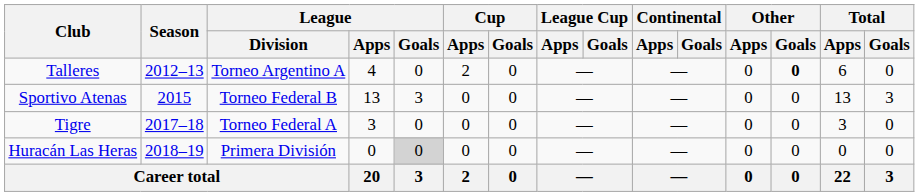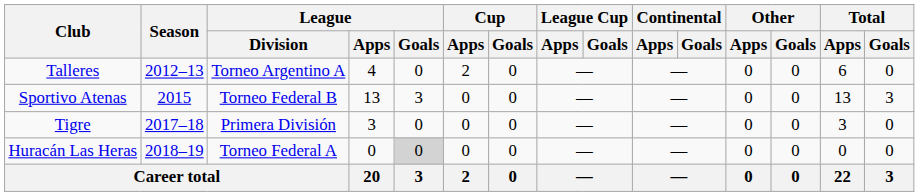(795, 71) bold -> (795, 71) normal
(278, 124) Torneo Federal A -> (278, 124) Primera División
(278, 151) Primera División -> (278, 151) Torneo Federal A
